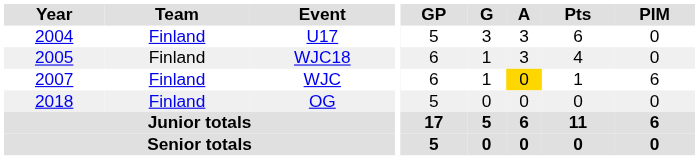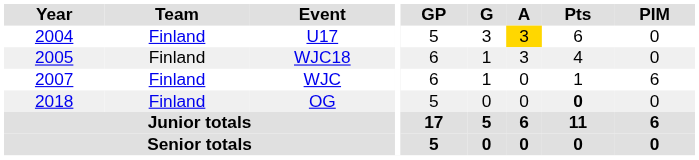(524, 36) no background -> (524, 36) gold background
(524, 79) gold background -> (524, 79) no background
(578, 101) normal -> (578, 101) bold
